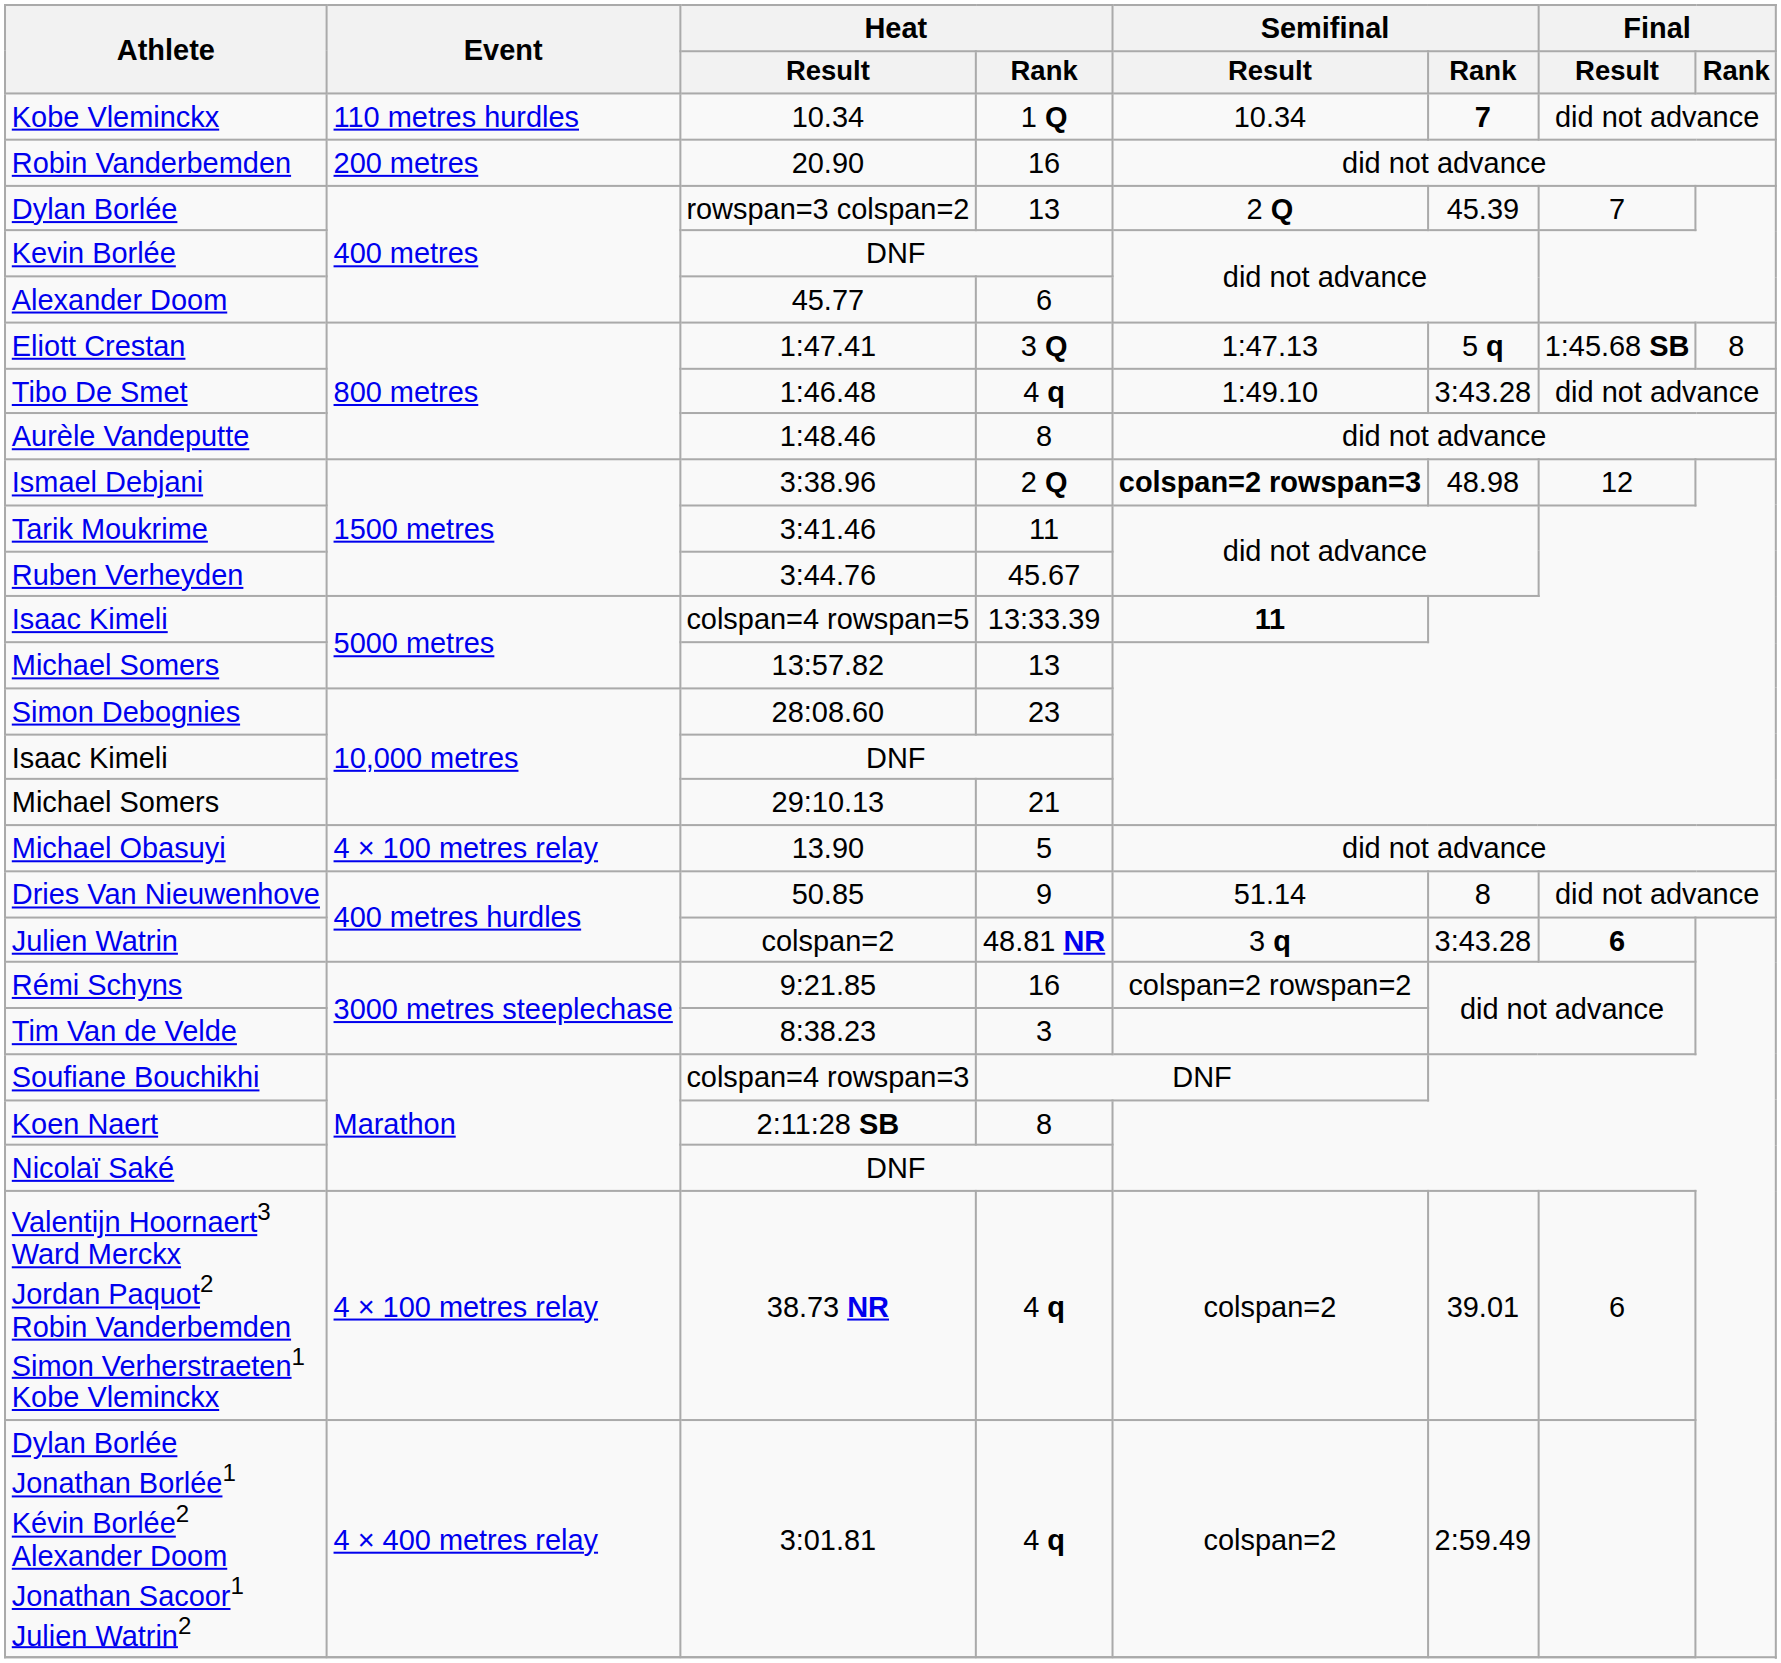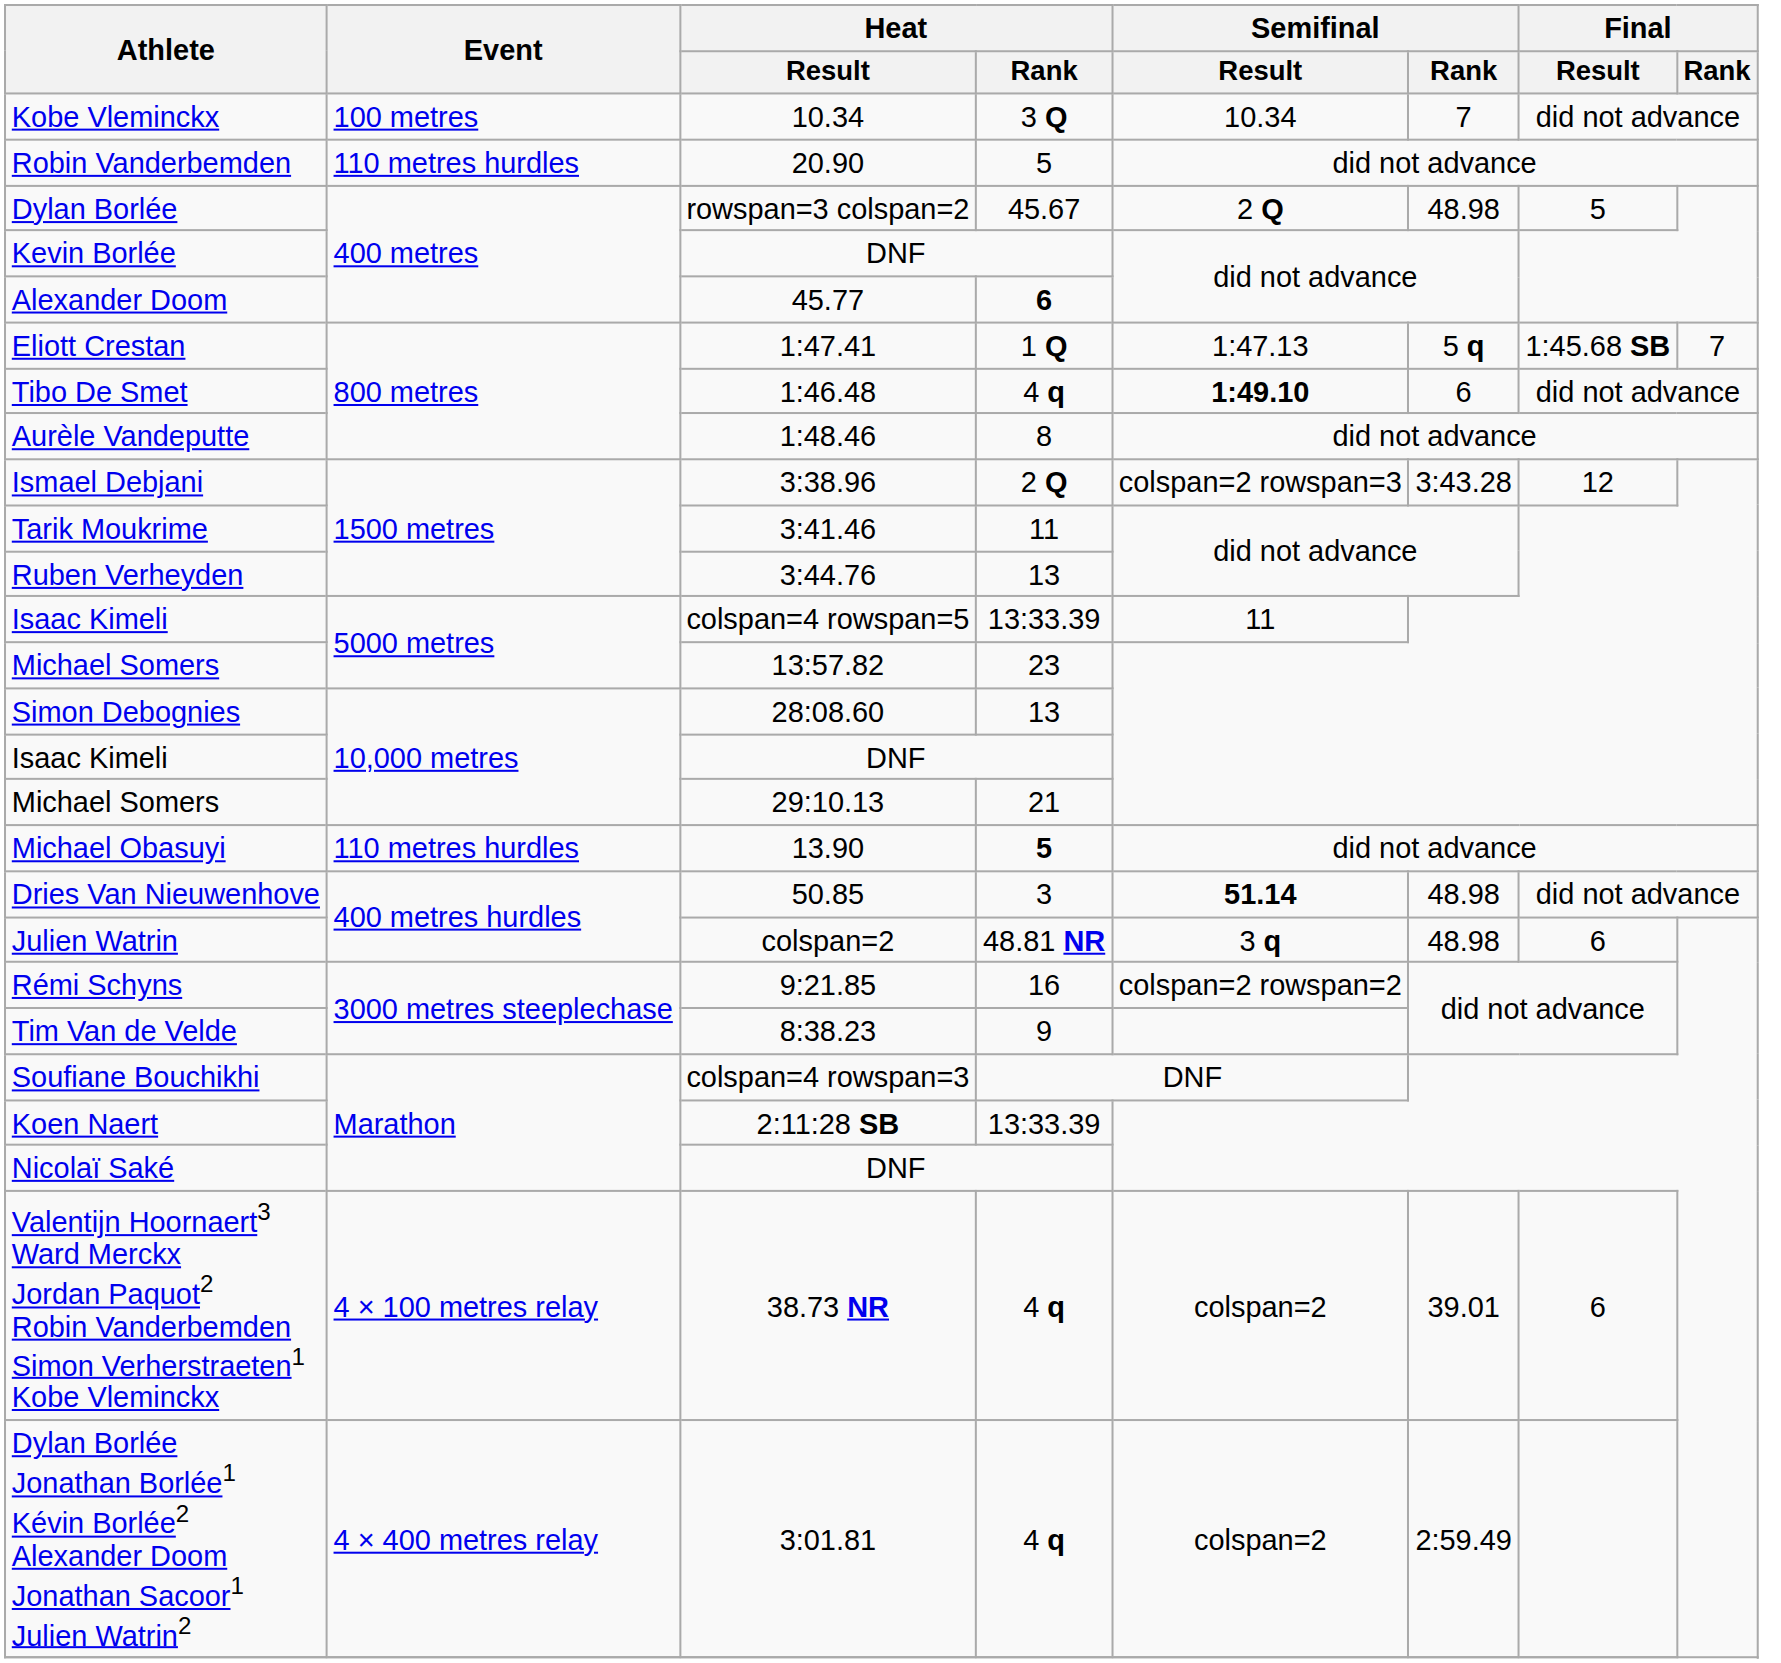(456, 117) 110 metres hurdles -> (406, 117) 100 metres
(1044, 117) 1 Q -> (1044, 117) 3 Q
(1483, 117) bold -> (1464, 117) normal
(406, 163) 200 metres -> (456, 163) 110 metres hurdles
(1044, 163) 16 -> (1044, 163) 5
(1044, 209) 13 -> (1044, 209) 45.67
(1483, 209) 45.39 -> (1464, 209) 48.98
(1617, 209) 7 -> (1598, 209) 5
(1044, 300) normal -> (1044, 300) bold
(1044, 346) 3 Q -> (1044, 346) 1 Q
(1736, 346) 8 -> (1717, 346) 7
(1270, 392) normal -> (1260, 392) bold
(1483, 392) 3:43.28 -> (1464, 392) 6
(1270, 483) bold -> (1260, 483) normal
(1483, 483) 48.98 -> (1464, 483) 3:43.28
(1044, 574) 45.67 -> (1044, 574) 13
(1270, 620) bold -> (1260, 620) normal
(1044, 666) 13 -> (1044, 666) 23
(1044, 712) 23 -> (1044, 712) 13
(466, 849) 4 × 100 metres relay -> (456, 849) 110 metres hurdles
(1044, 849) normal -> (1044, 849) bold
(1044, 895) 9 -> (1044, 895) 3
(1270, 895) normal -> (1260, 895) bold
(1483, 895) 8 -> (1464, 895) 48.98
(1483, 940) 3:43.28 -> (1464, 940) 48.98
(1617, 940) bold -> (1598, 940) normal
(1044, 1032) 3 -> (1044, 1032) 9
(1044, 1123) 8 -> (1044, 1123) 13:33.39
